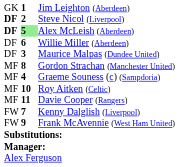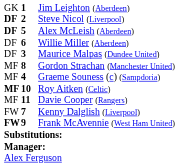(24, 31) lightgreen background -> (24, 31) no background
(11, 88) normal -> (12, 88) bold
(11, 123) normal -> (12, 123) bold
